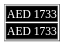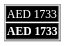(32, 31) normal -> (32, 31) bold
